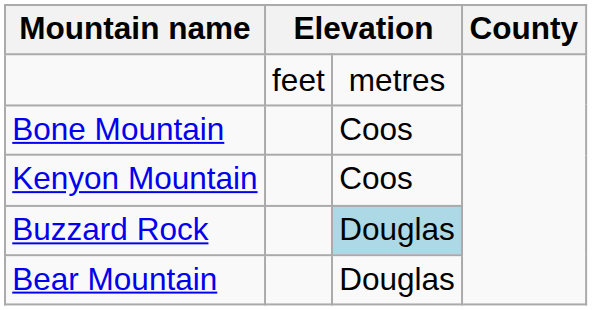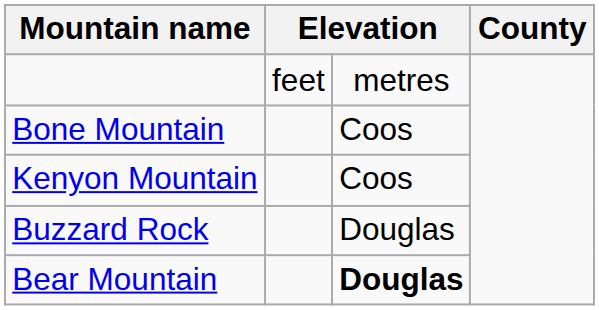(397, 229) lightblue background -> (397, 229) no background
(397, 279) normal -> (401, 279) bold
